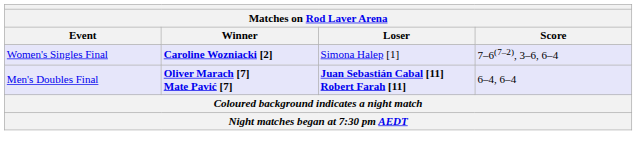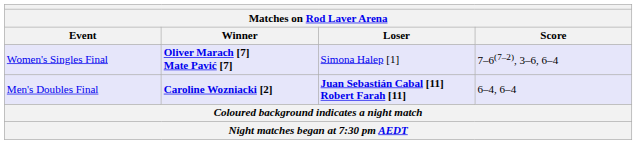(218, 54) Caroline Wozniacki [2] -> (207, 59) Oliver Marach [7] Mate Pavić [7]
(207, 80) Oliver Marach [7] Mate Pavić [7] -> (218, 89) Caroline Wozniacki [2]
